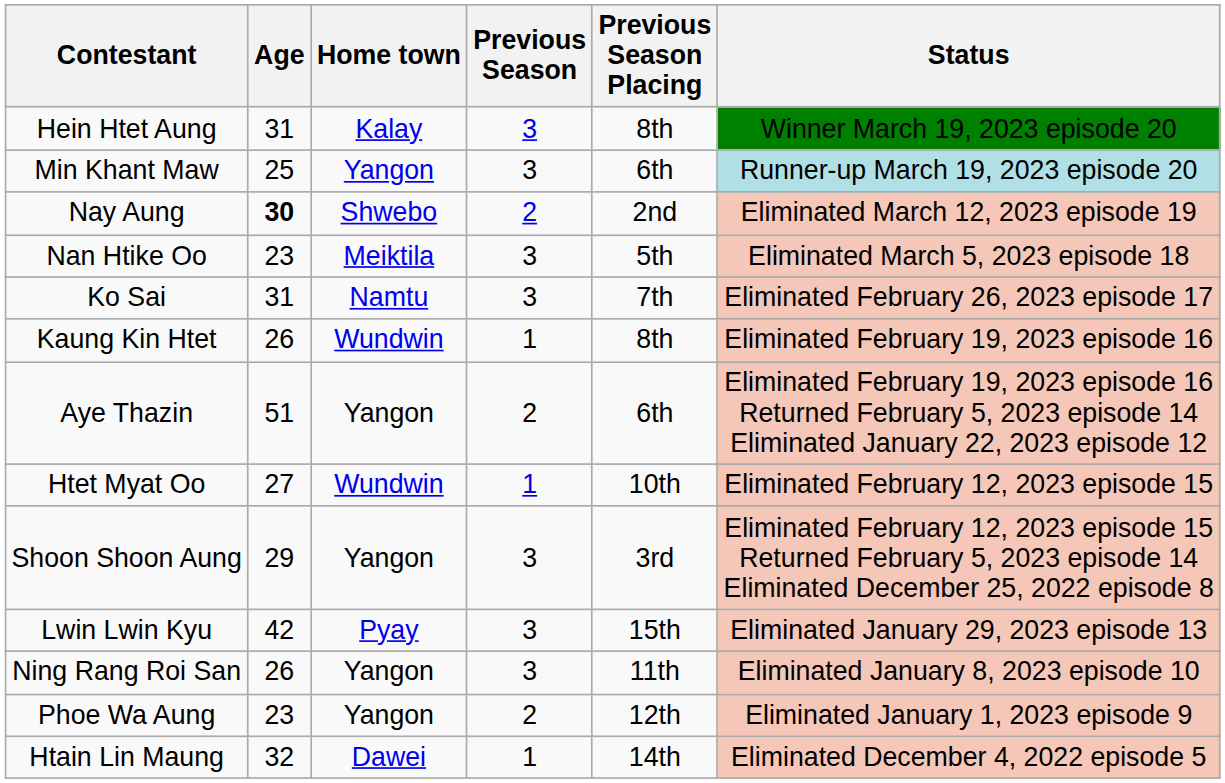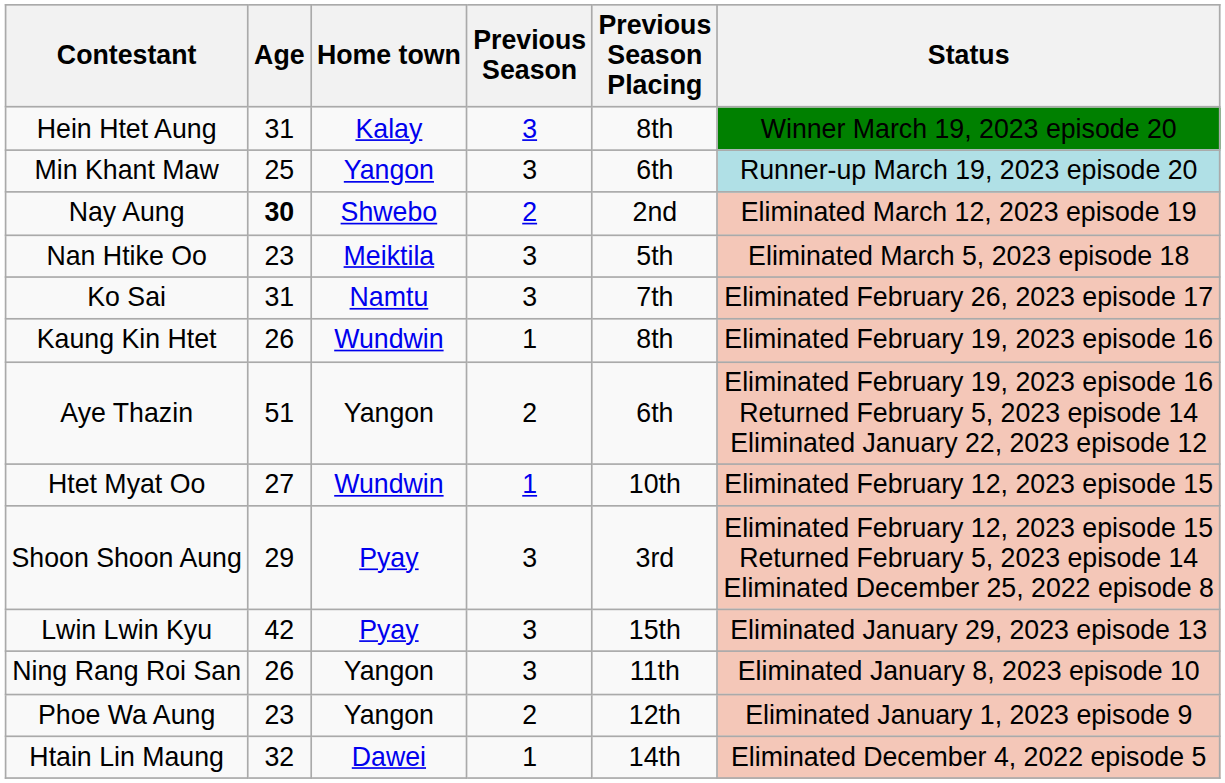(389, 557) Yangon -> (389, 557) Pyay
